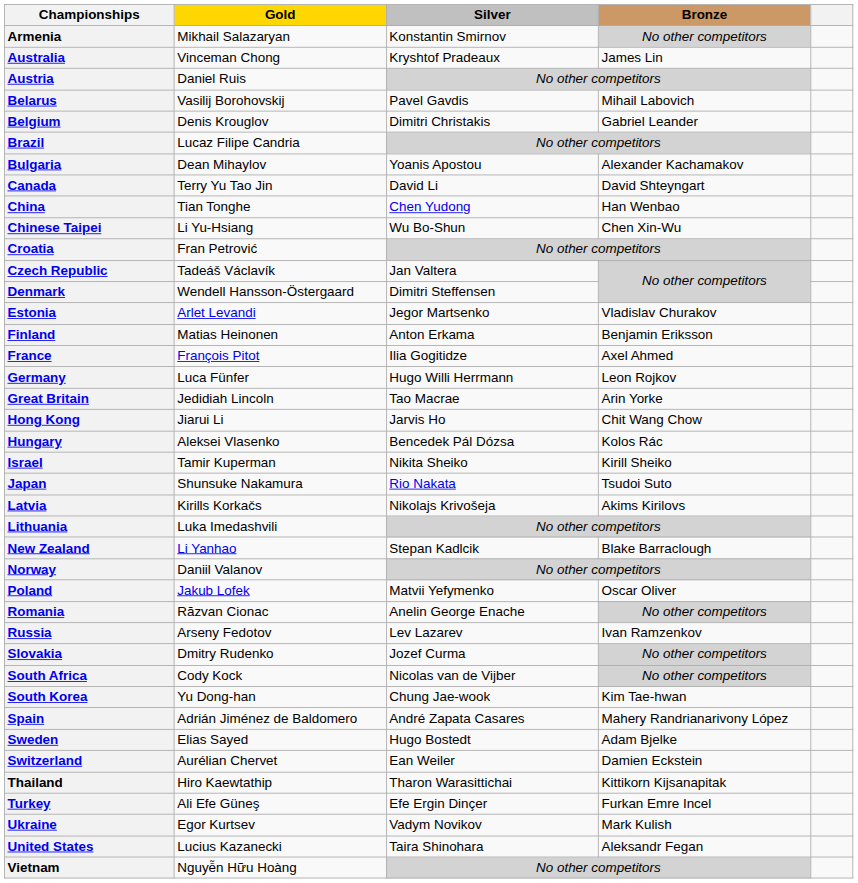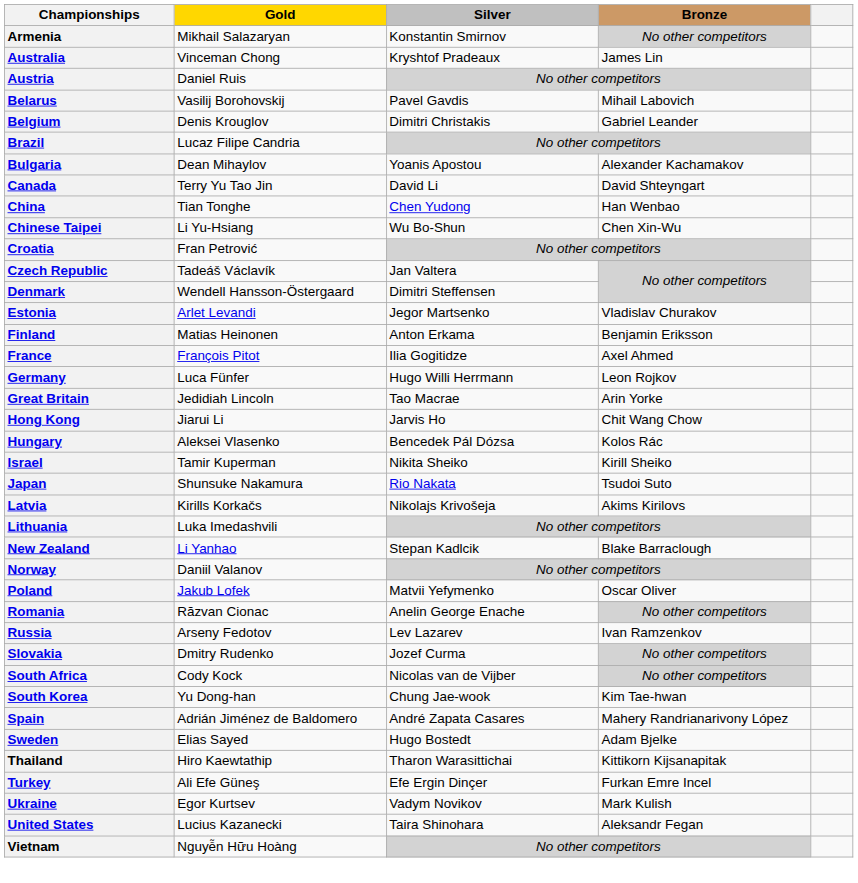- row: (45, 761)
